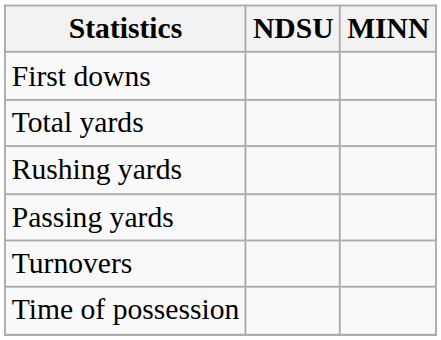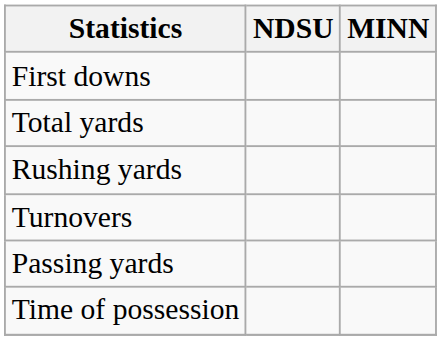rows swapped: (93, 216) <-> (72, 263)
